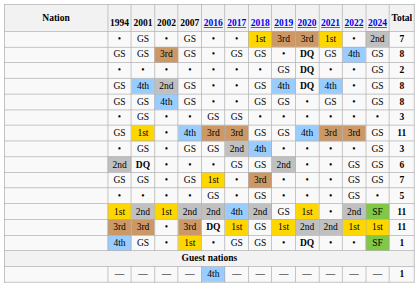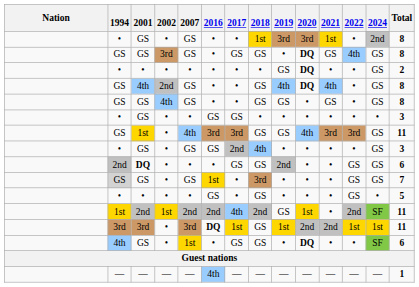(402, 39) 7 -> (402, 39) 8
(120, 180) no background -> (120, 180) lightgrey background
(402, 243) 1 -> (402, 243) 6
